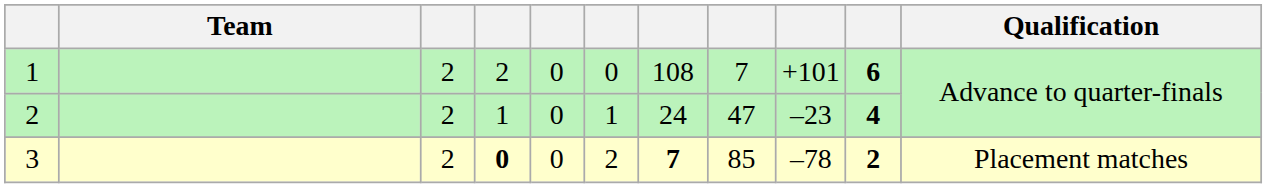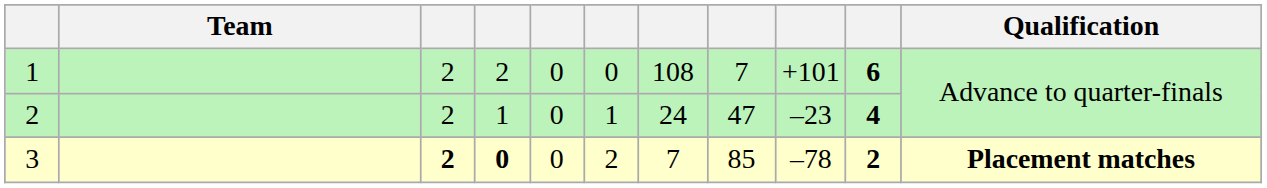(448, 159) normal -> (448, 159) bold
(673, 159) bold -> (673, 159) normal
(1081, 159) normal -> (1081, 159) bold
